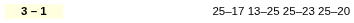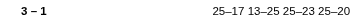(34, 11) lightyellow background -> (34, 11) no background
